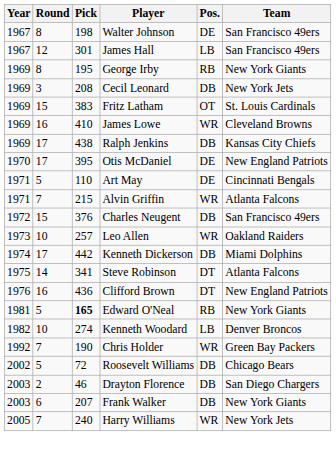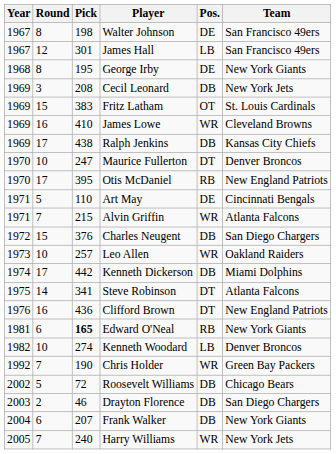(19, 69) 1969 -> (19, 69) 1968
(207, 69) RB -> (207, 69) DE
+ row: (145, 161)
(207, 161) DE -> (207, 180) RB
(272, 217) San Francisco 49ers -> (272, 236) San Diego Chargers
(39, 310) 5 -> (39, 328) 6
(19, 402) 2003 -> (19, 421) 2004
